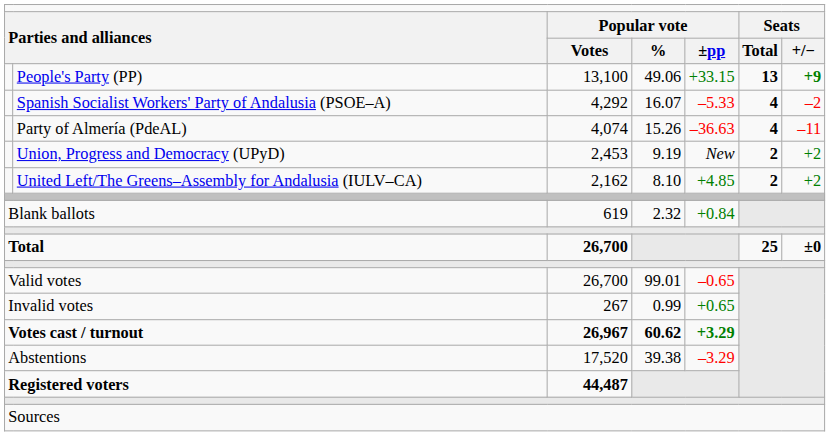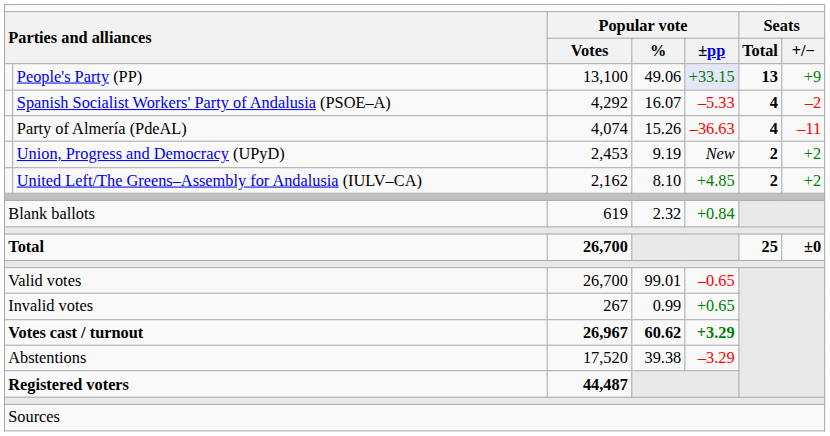(712, 76) no background -> (712, 76) lavender background
(812, 76) bold -> (812, 76) normal
